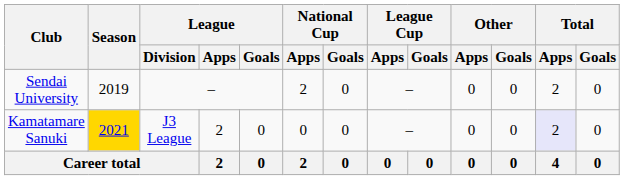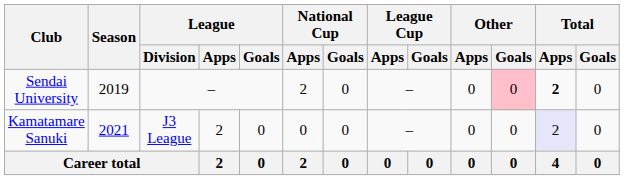(514, 89) no background -> (514, 89) pink background
(556, 89) normal -> (556, 89) bold
(114, 130) gold background -> (114, 130) no background
